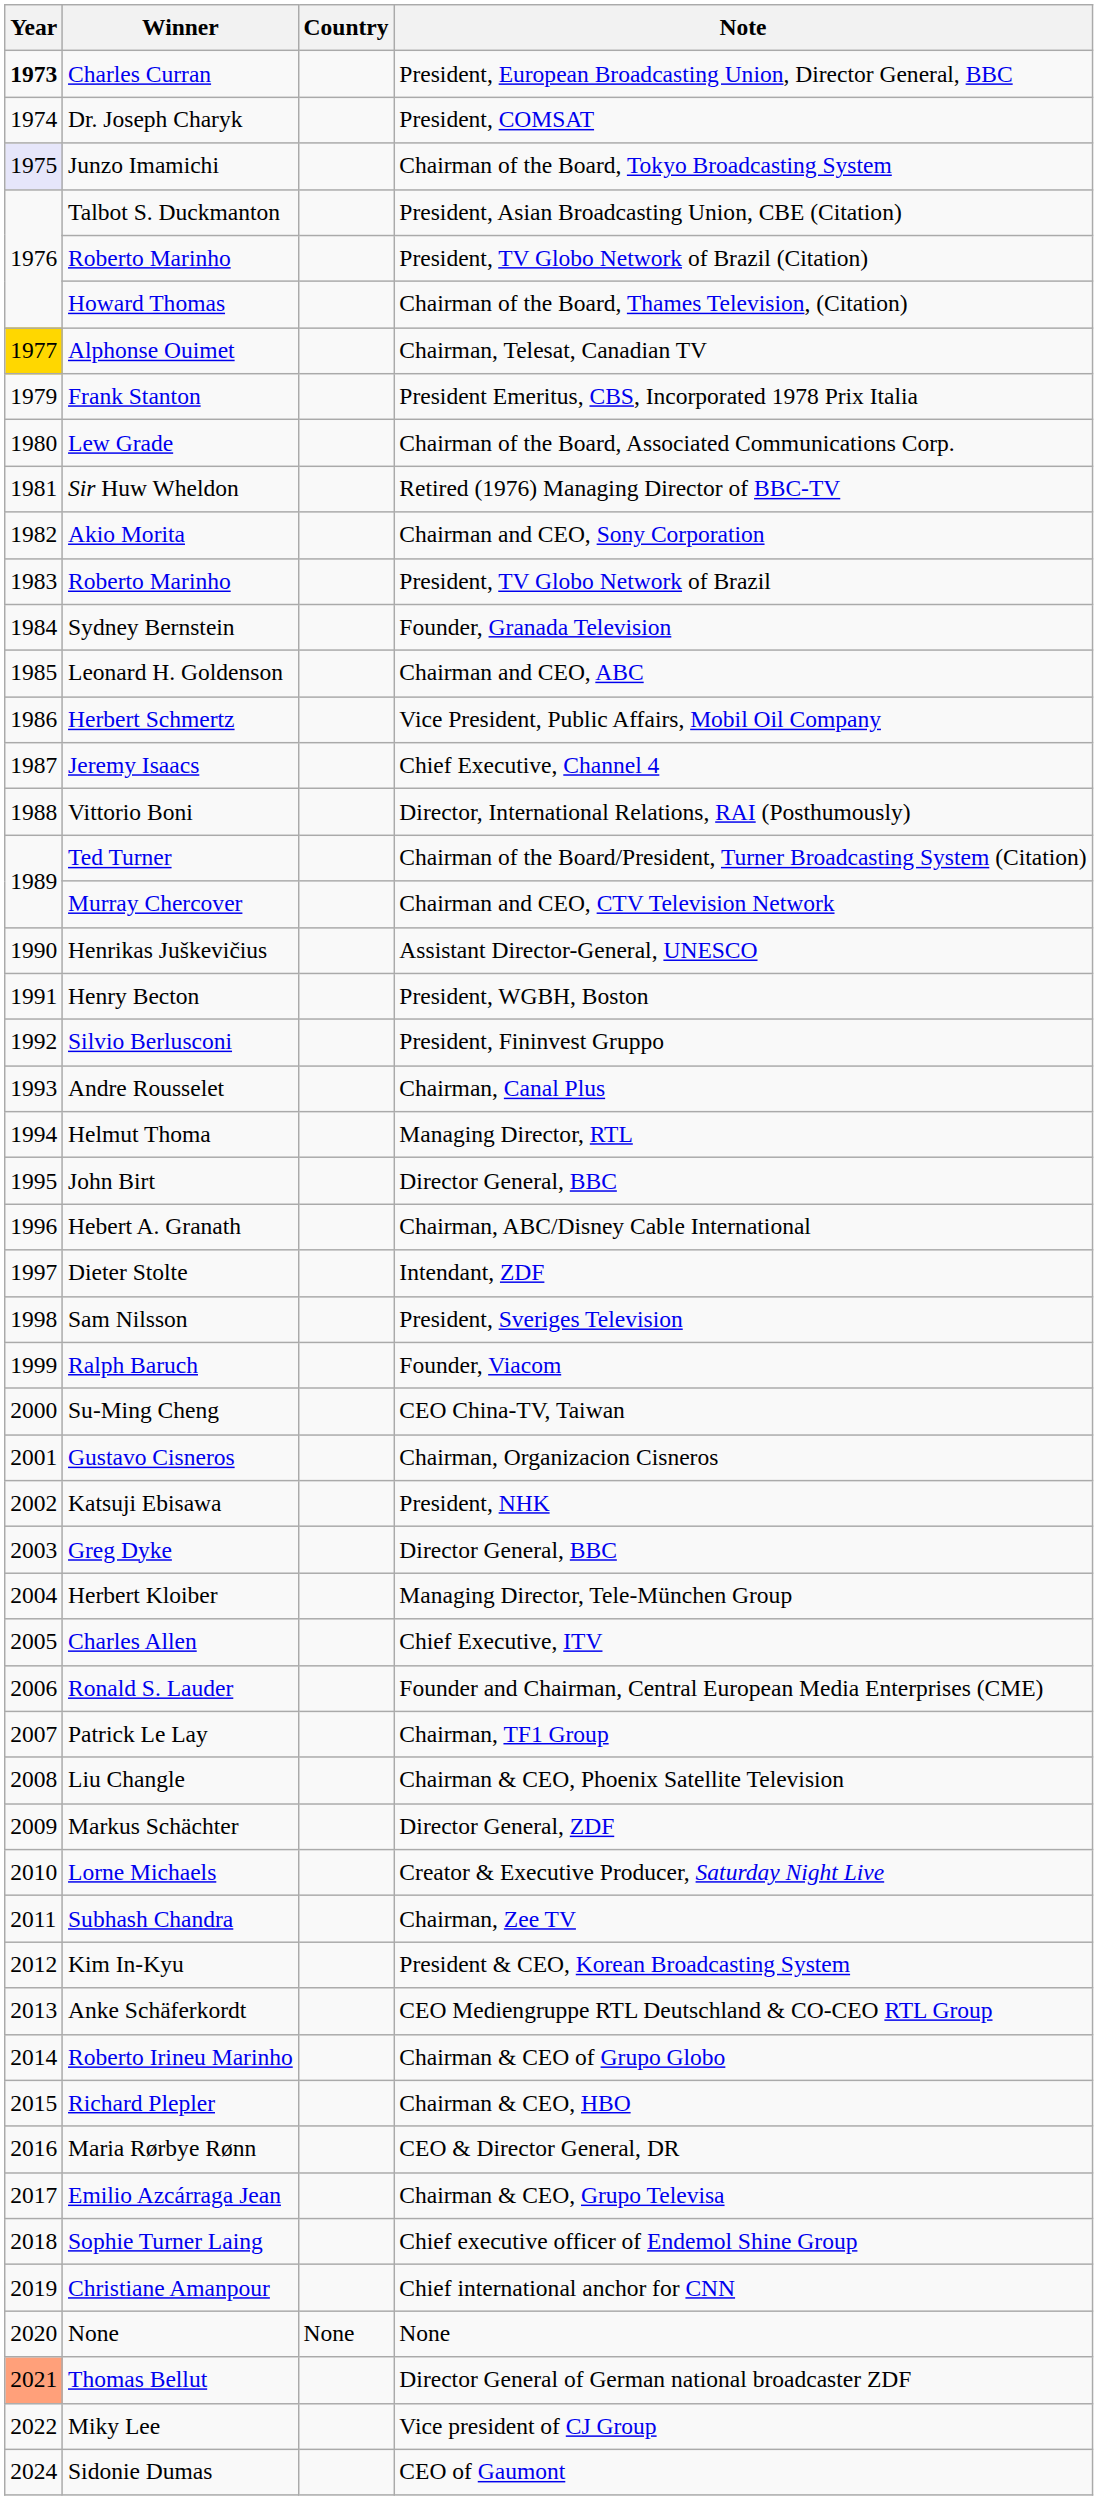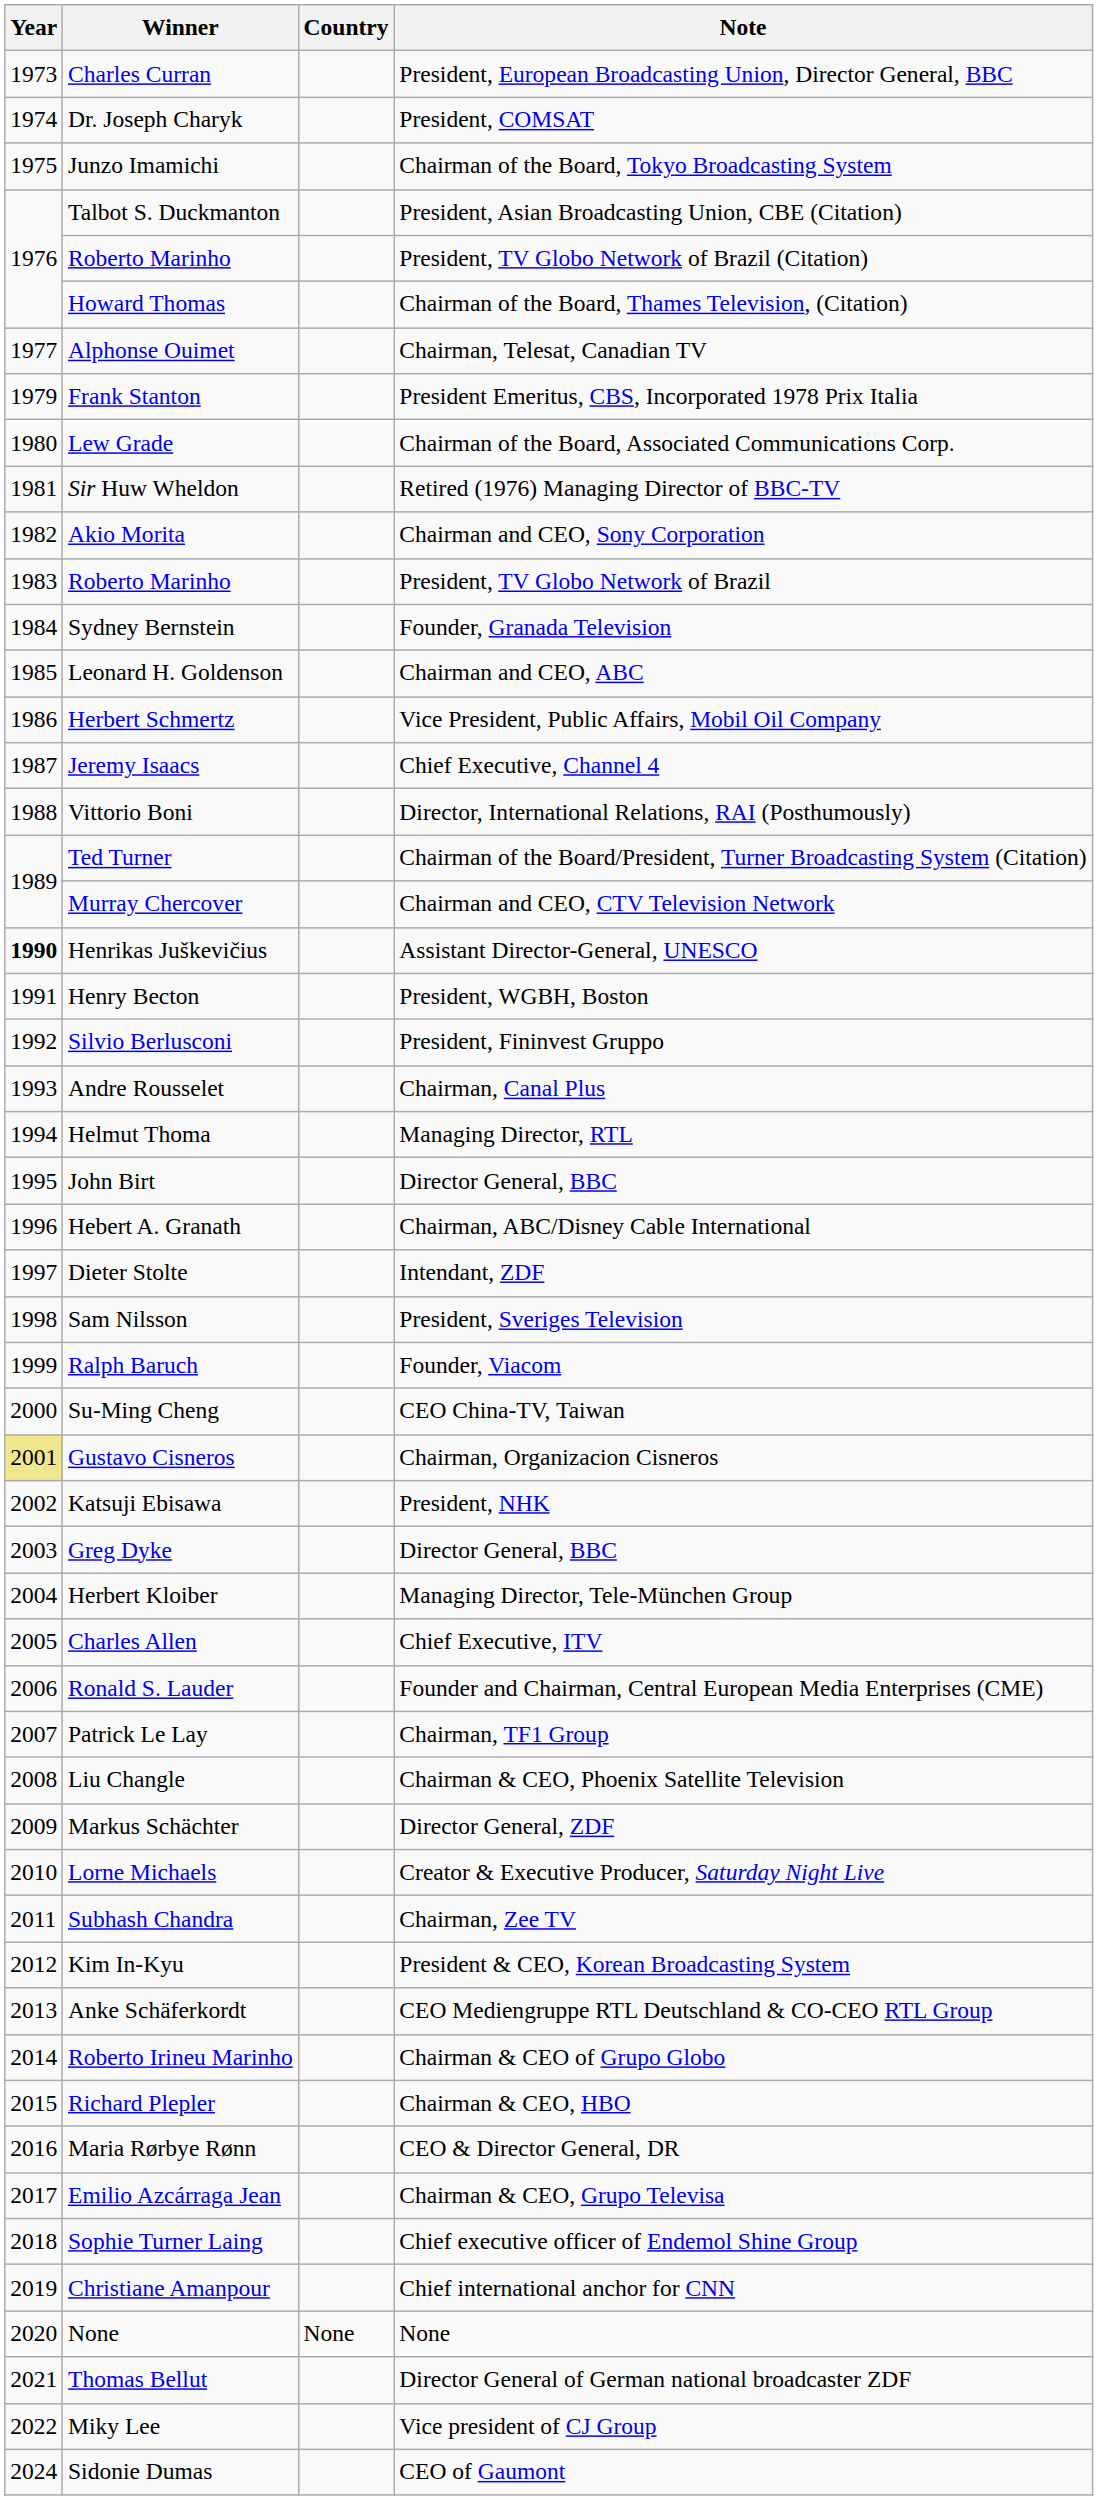(34, 73) bold -> (34, 73) normal
(34, 165) lavender background -> (34, 165) no background
(34, 350) gold background -> (34, 350) no background
(34, 949) normal -> (34, 949) bold
(34, 1457) no background -> (34, 1457) khaki background
(34, 2379) lightsalmon background -> (34, 2379) no background
